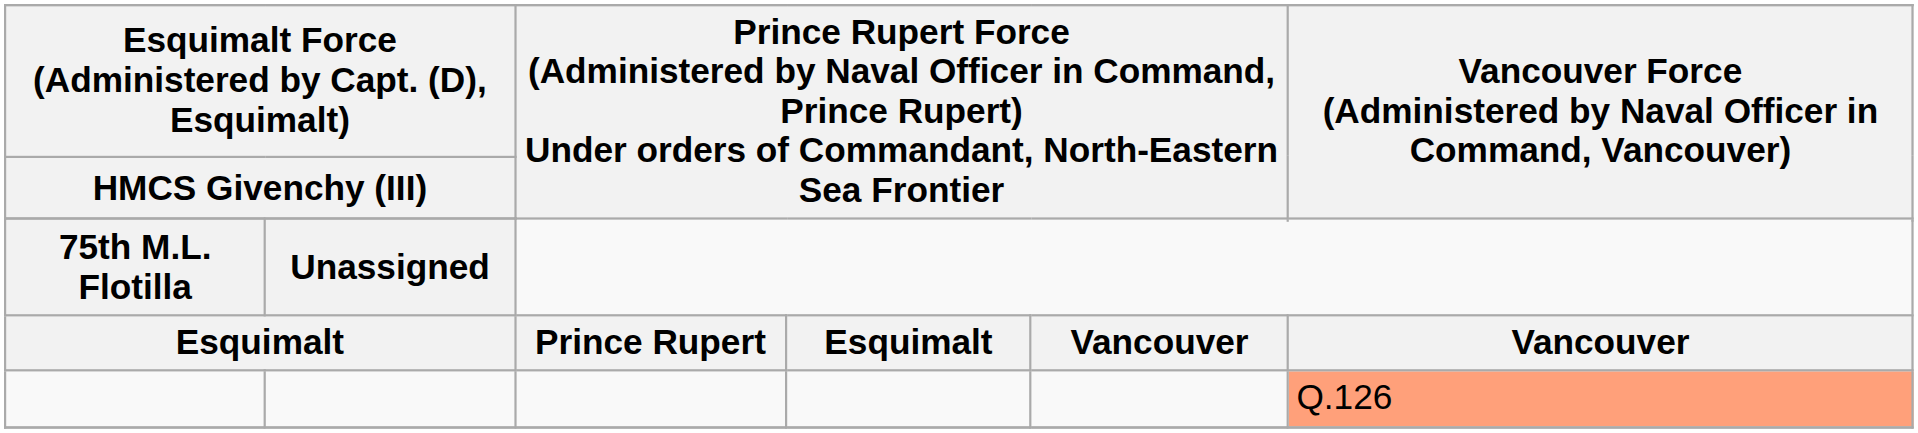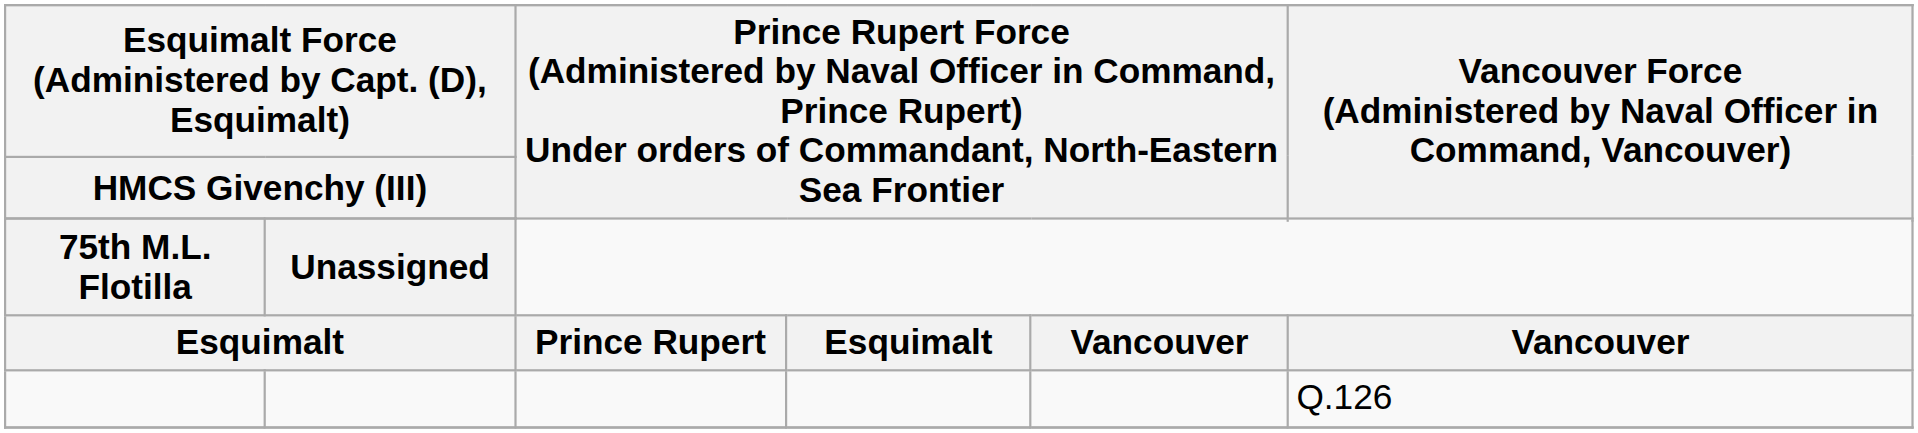(1344, 397) lightsalmon background -> (1344, 397) no background
